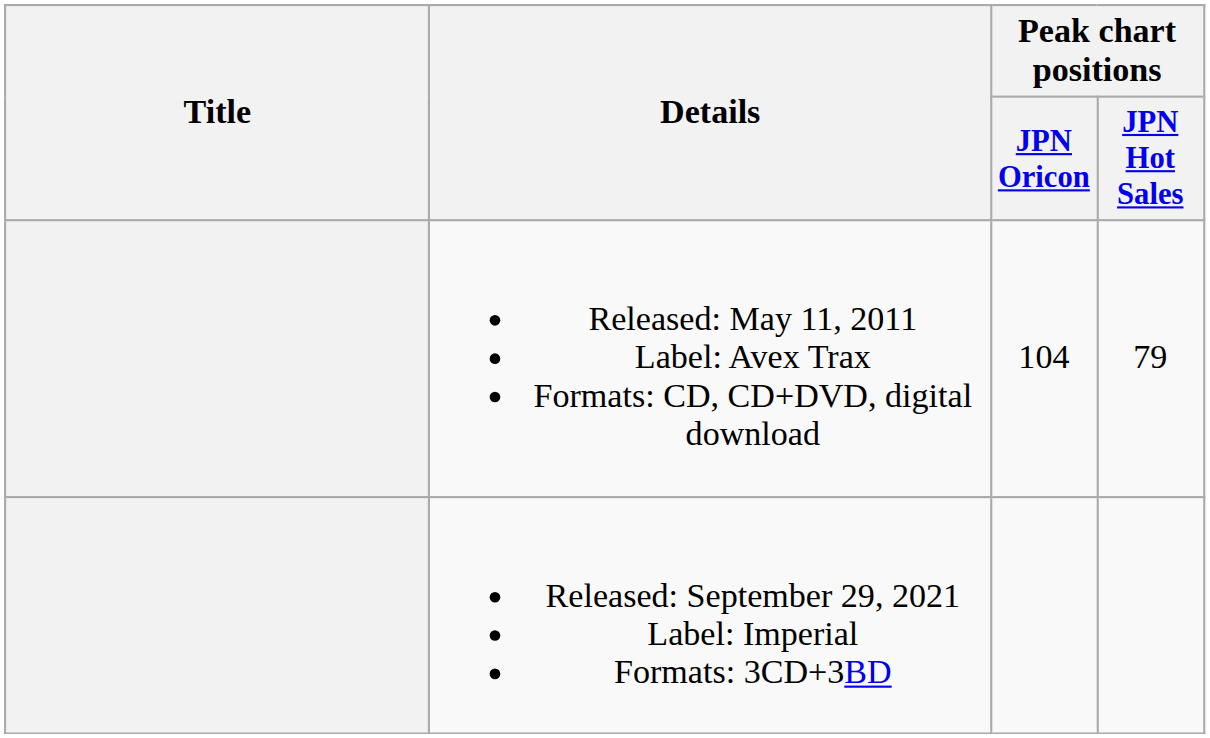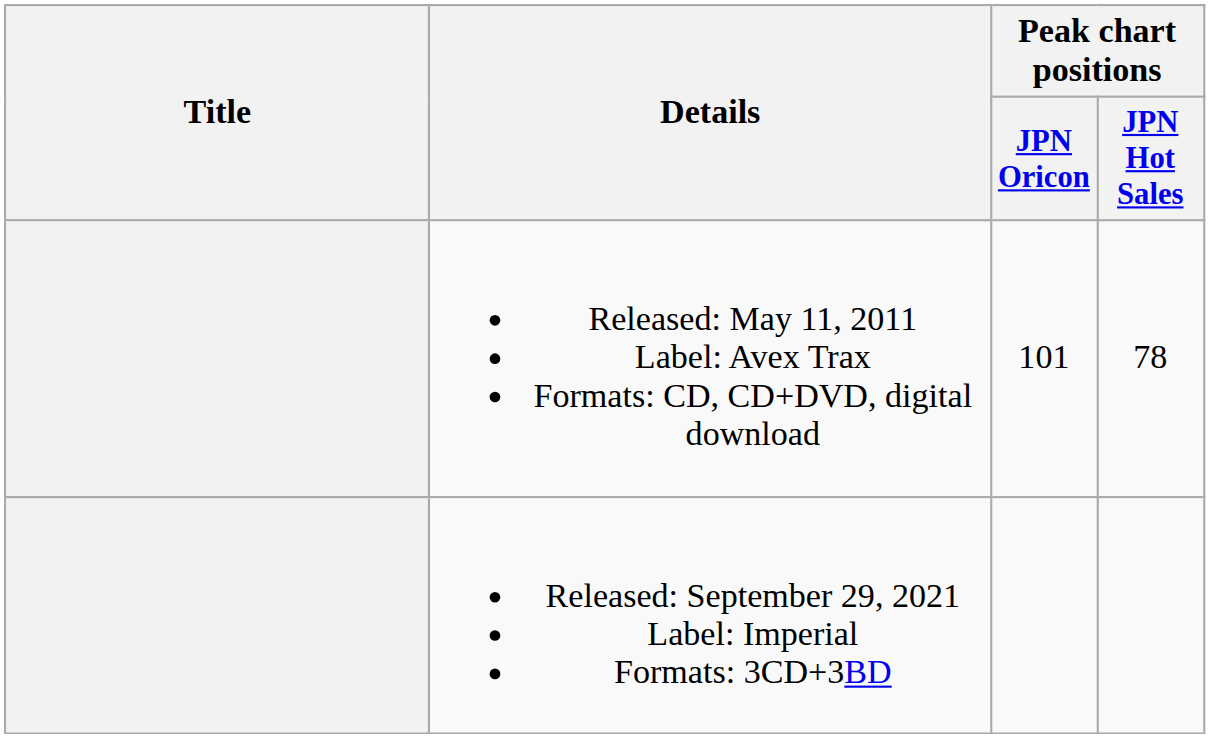(1044, 357) 104 -> (1044, 357) 101
(1150, 357) 79 -> (1150, 357) 78
